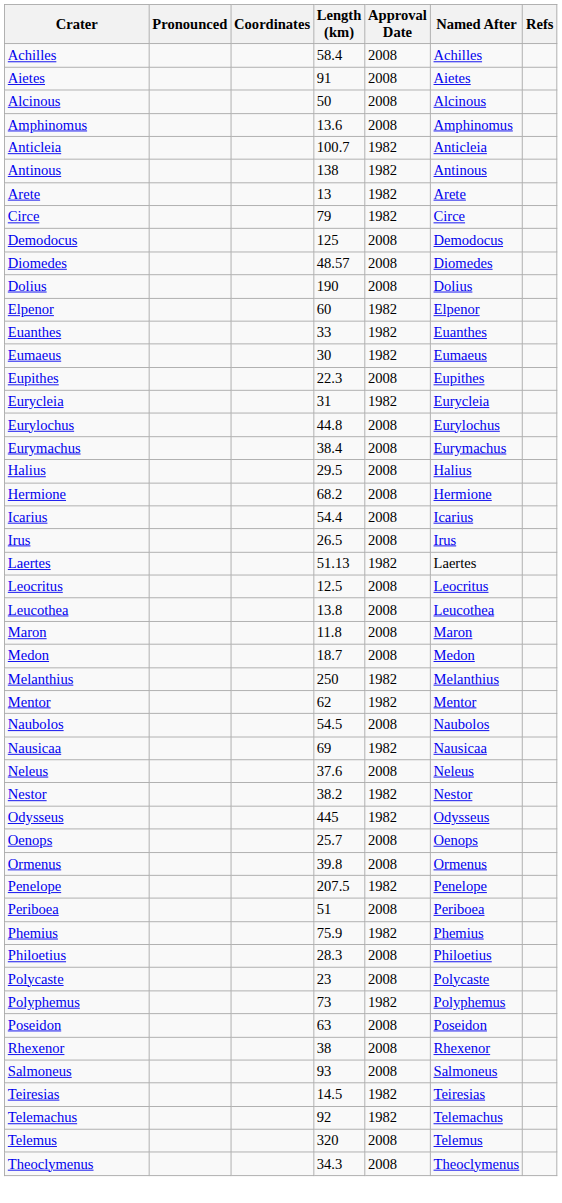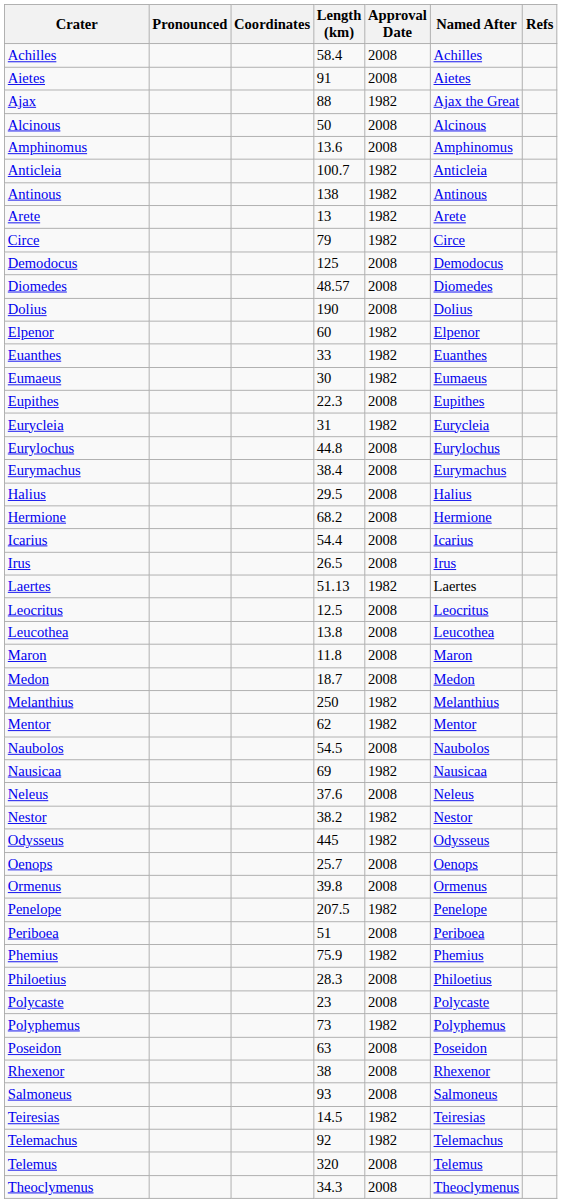+ row: (22, 101)
